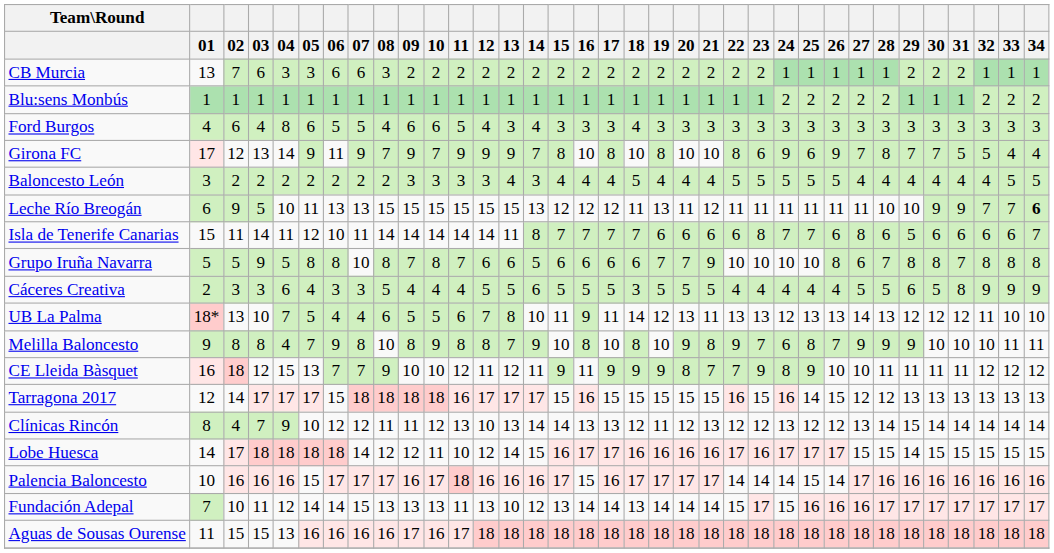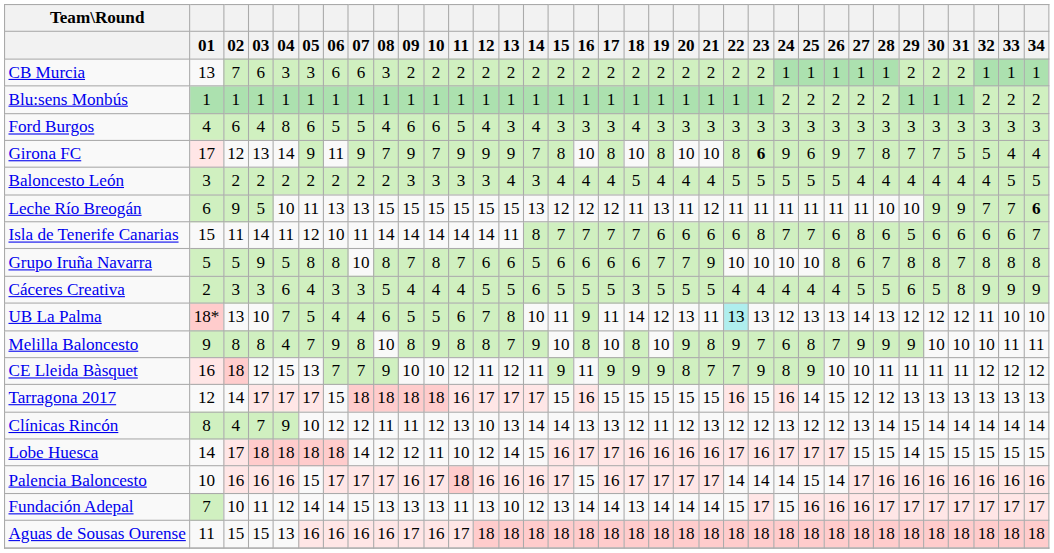(761, 153) normal -> (761, 153) bold
(736, 316) no background -> (736, 316) paleturquoise background
